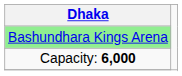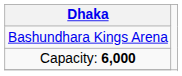(88, 37) lightgreen background -> (88, 37) no background
